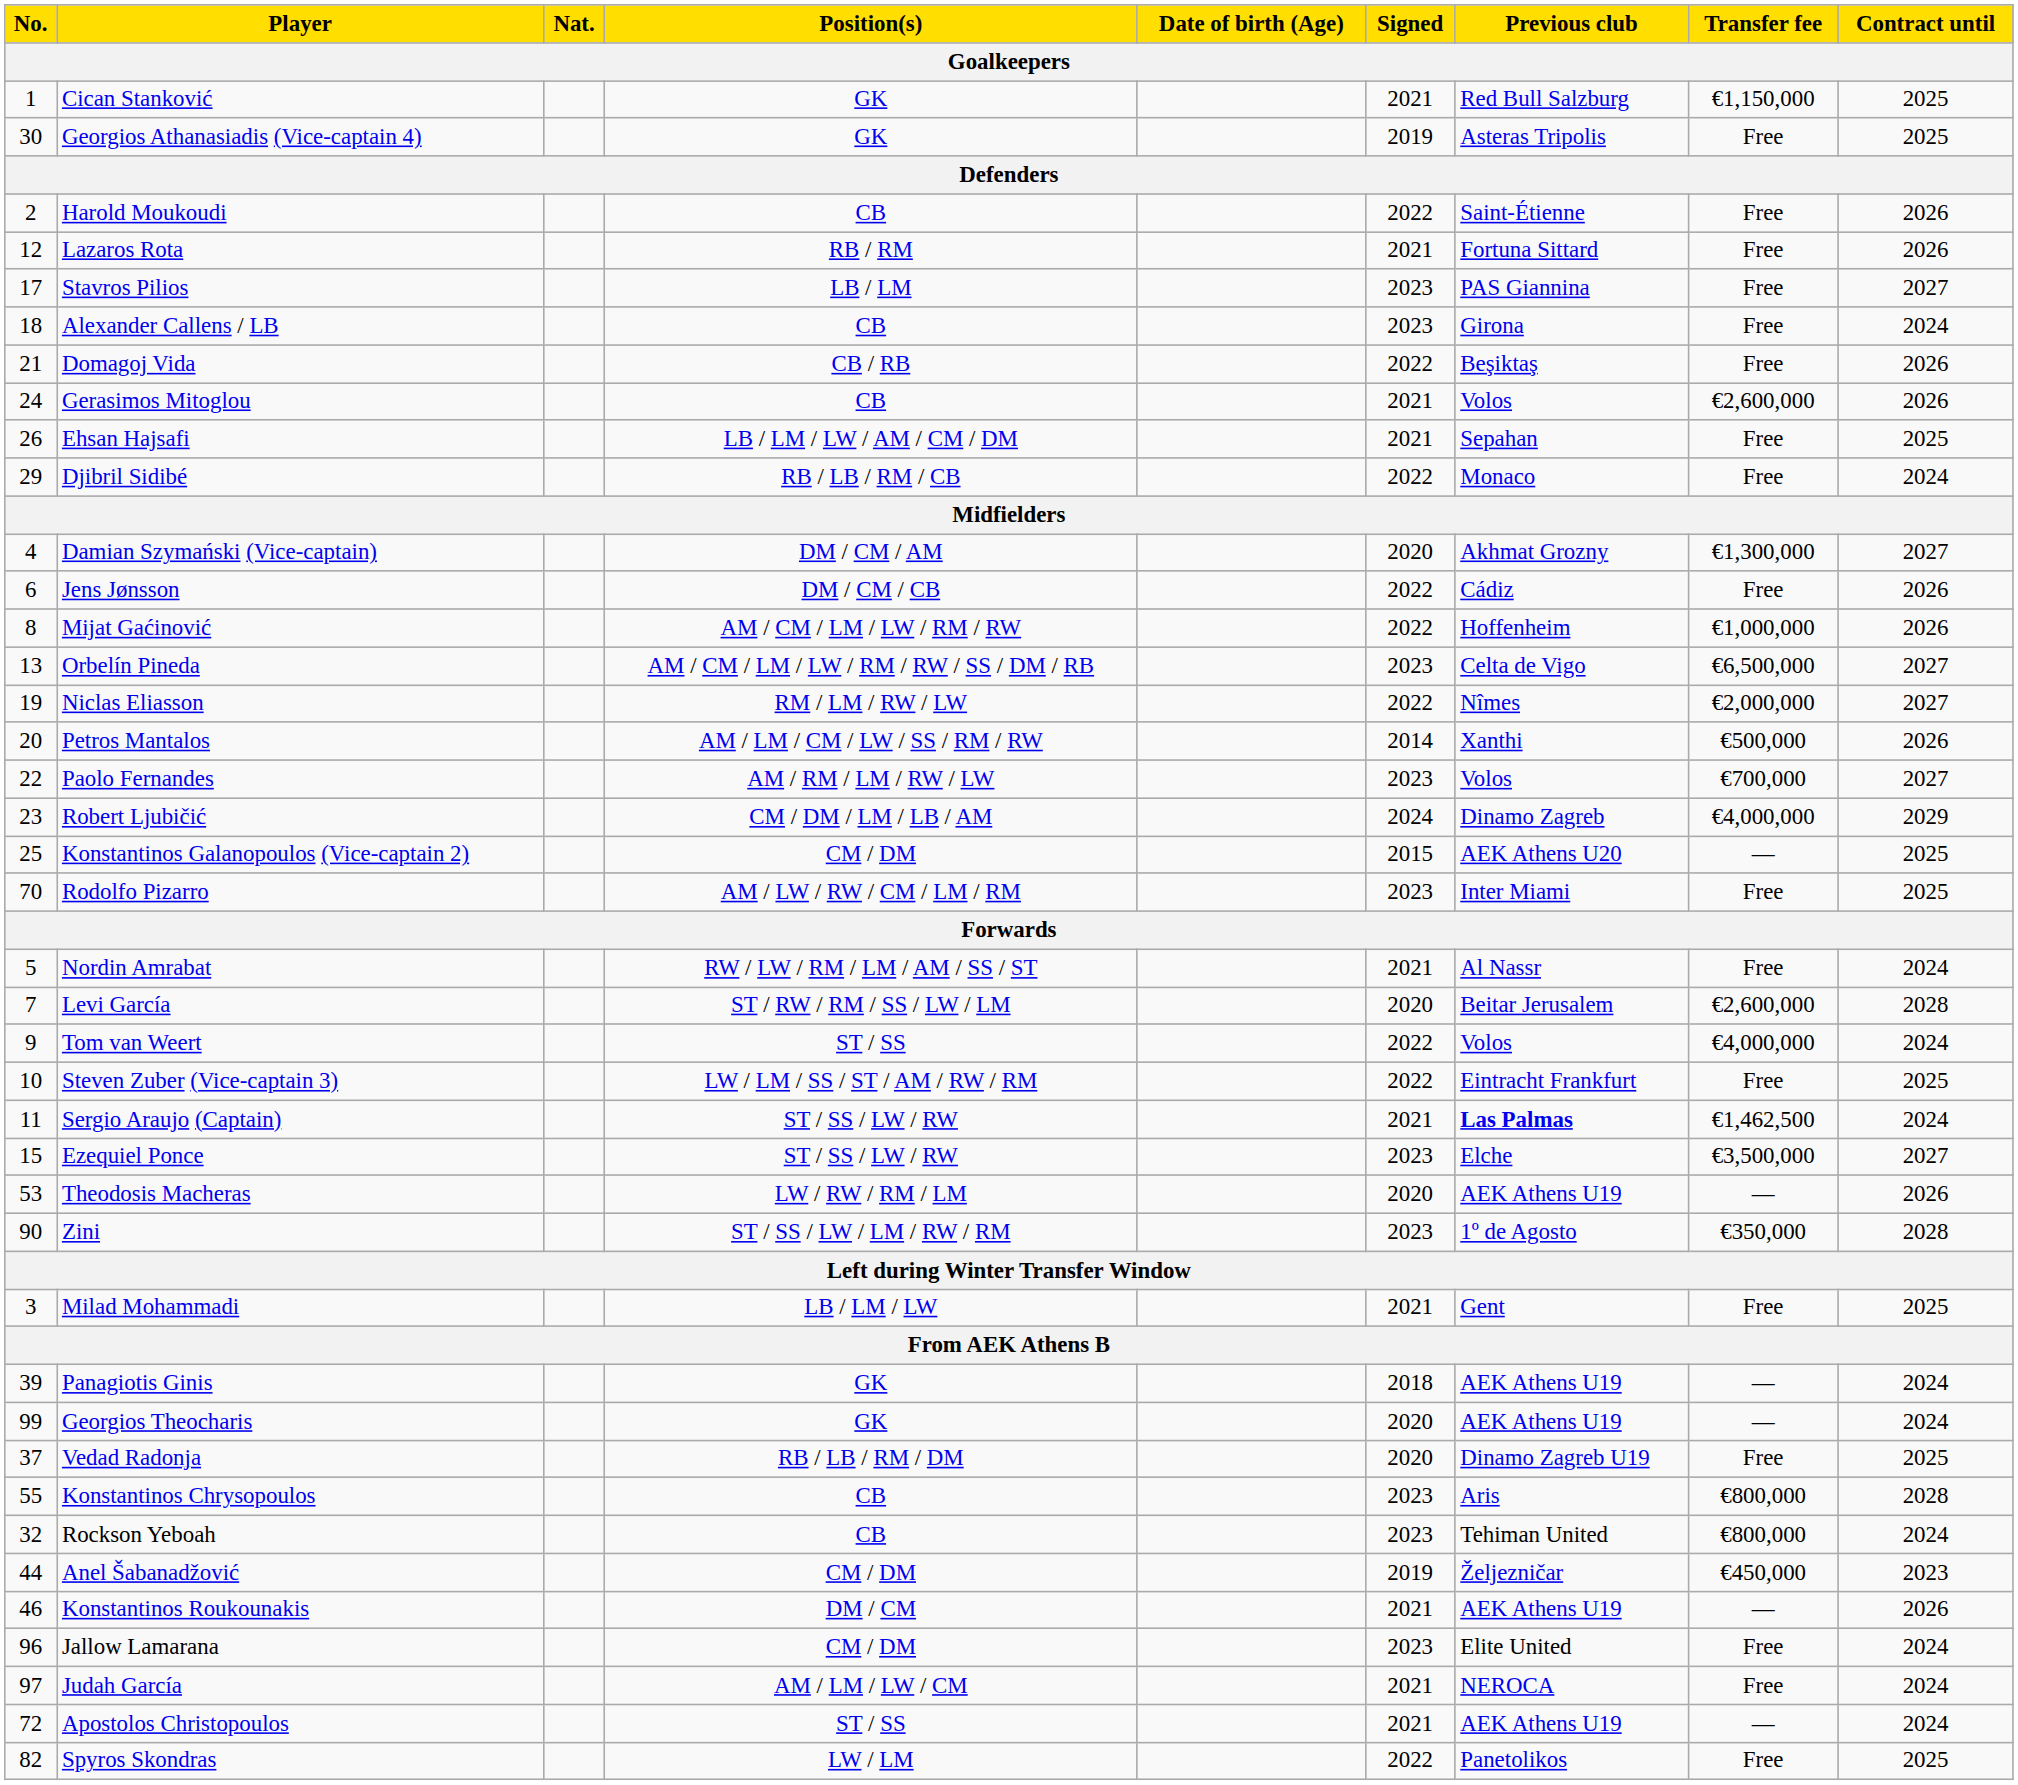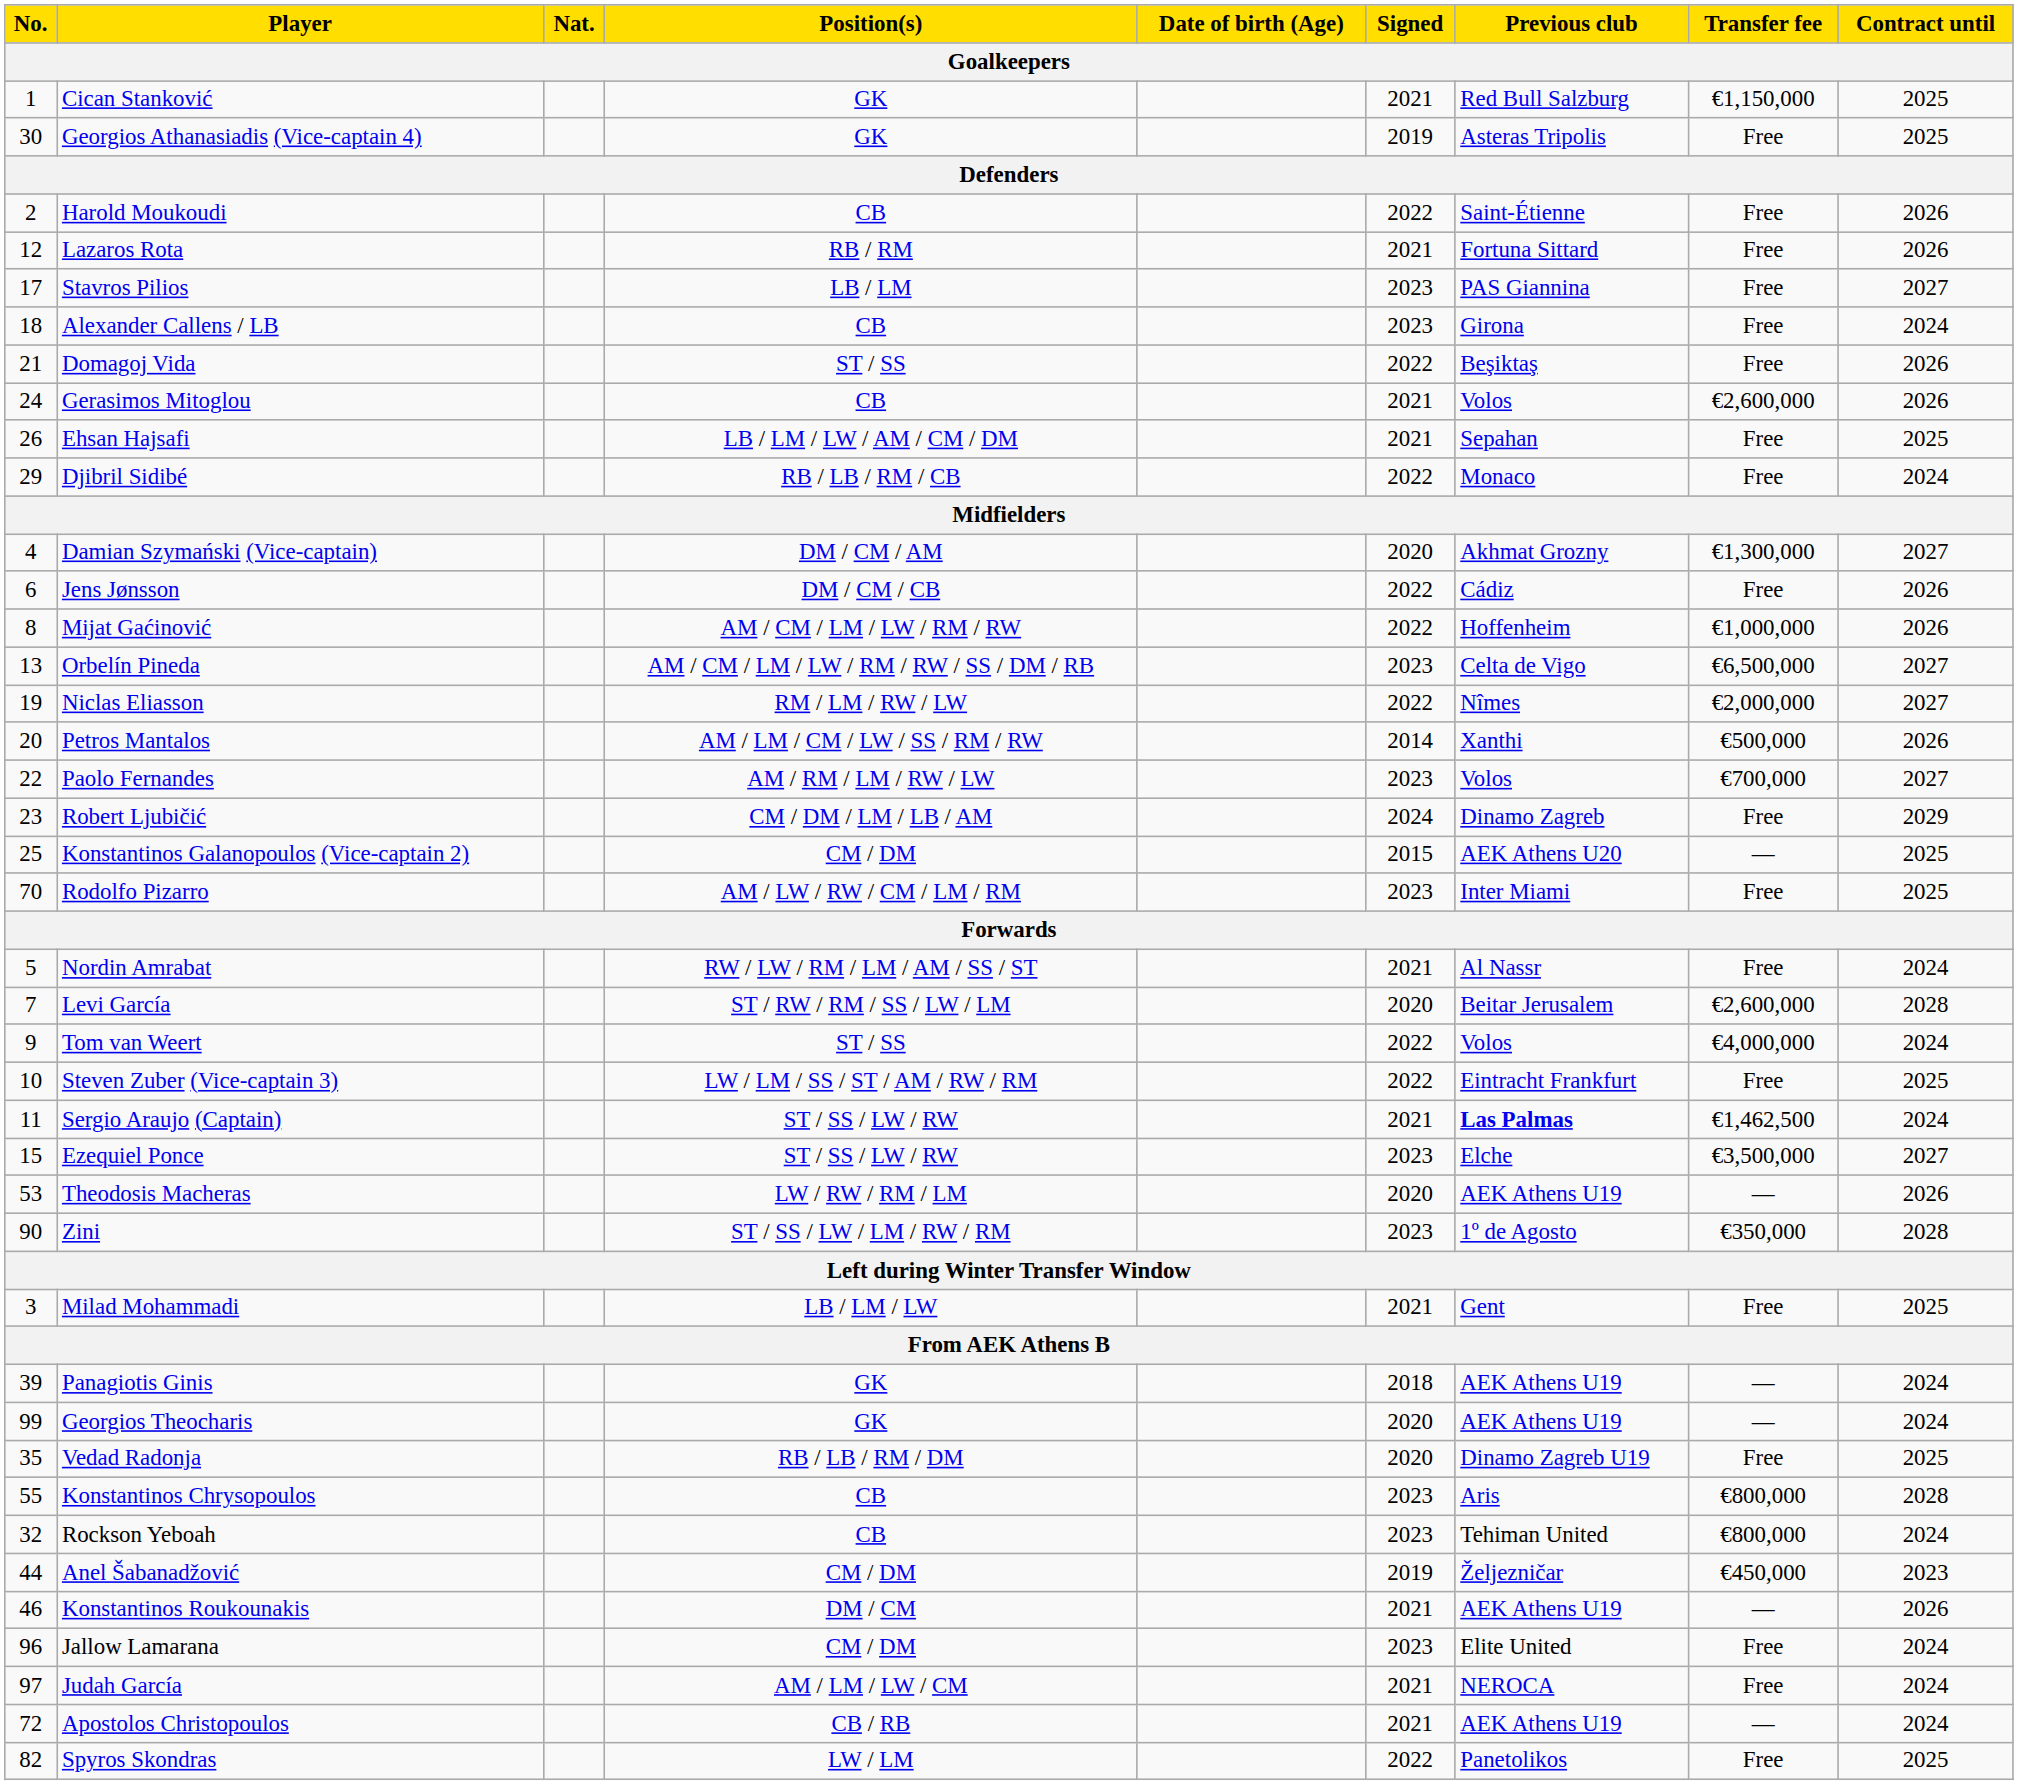(871, 363) CB / RB -> (871, 363) ST / SS
(1763, 816) €4,000,000 -> (1763, 816) Free
(31, 1458) 37 -> (31, 1458) 35
(871, 1723) ST / SS -> (871, 1723) CB / RB
